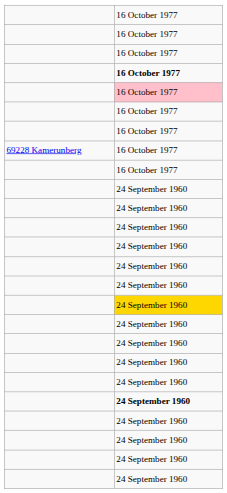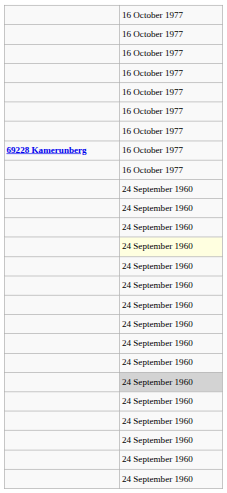(148, 73) bold -> (153, 73) normal
(147, 92) pink background -> (153, 92) no background
(44, 150) normal -> (47, 150) bold
(152, 246) no background -> (157, 246) lightyellow background
(152, 304) gold background -> (157, 304) no background
(152, 382) no background -> (157, 382) lightgrey background
(153, 401) bold -> (157, 401) normal
